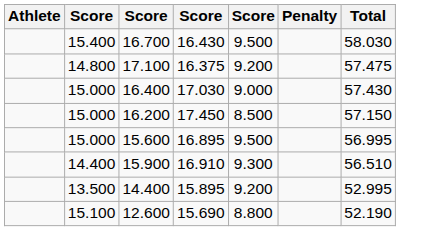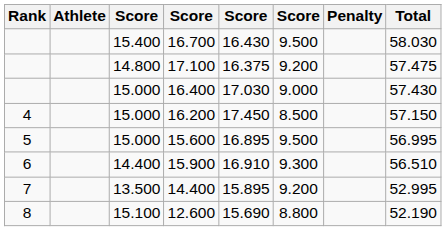+ column: (27, 16)
